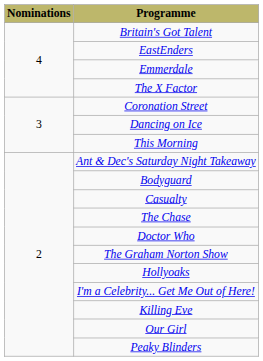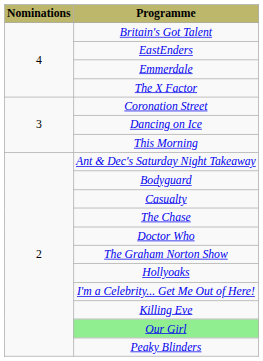(166, 328) no background -> (166, 328) lightgreen background
